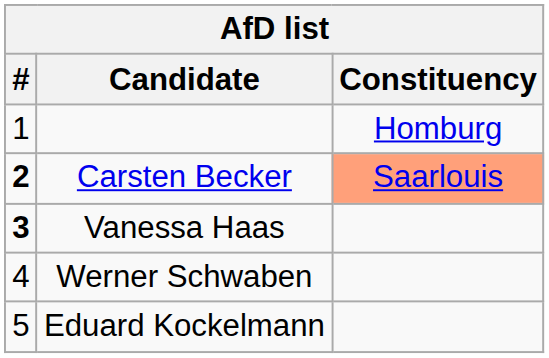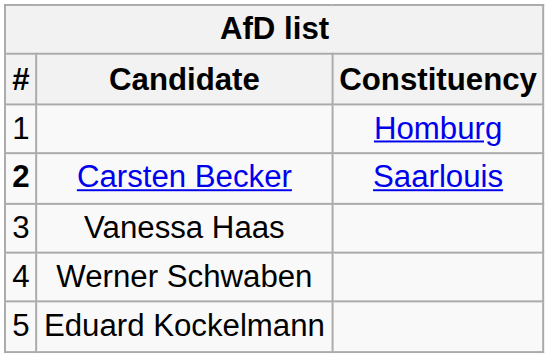(438, 177) lightsalmon background -> (438, 177) no background
(21, 227) bold -> (21, 227) normal
